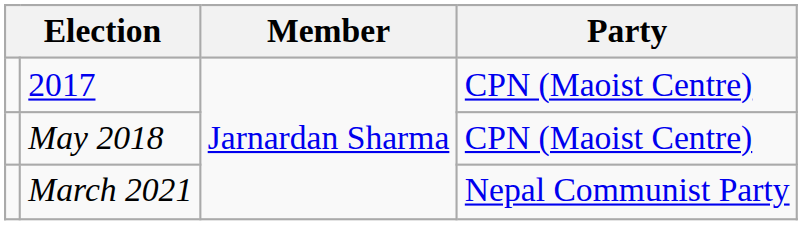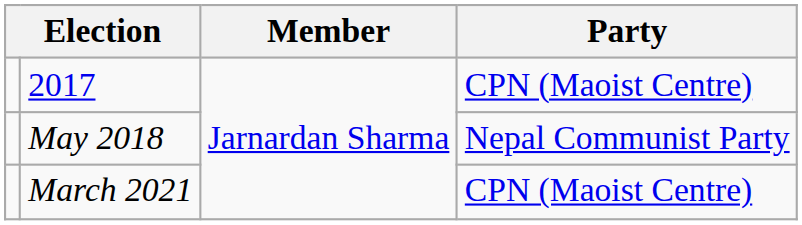(609, 137) CPN (Maoist Centre) -> (627, 137) Nepal Communist Party
(627, 191) Nepal Communist Party -> (609, 191) CPN (Maoist Centre)
